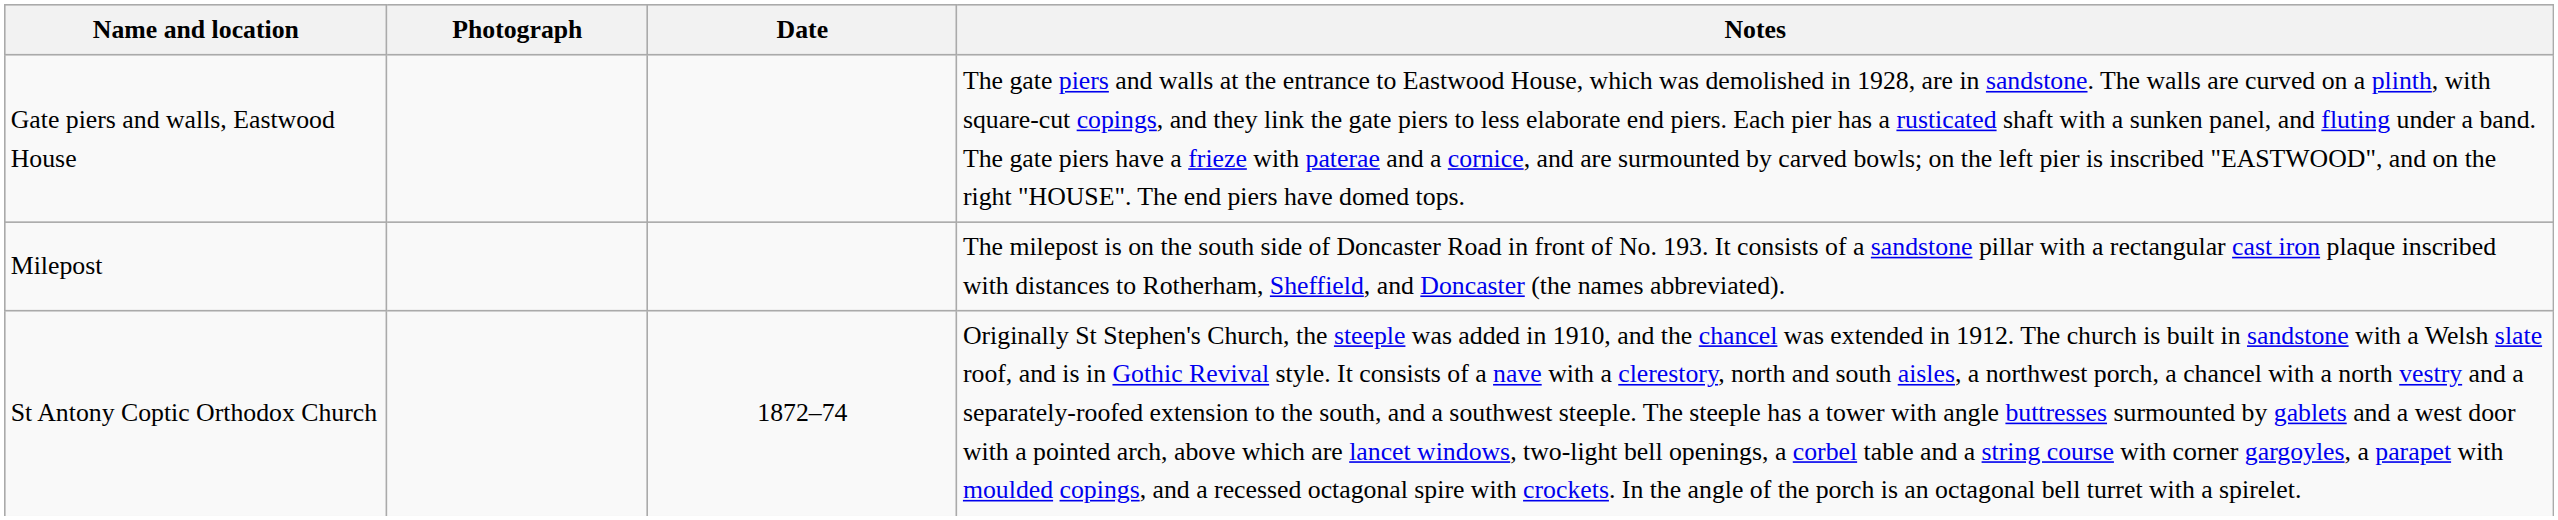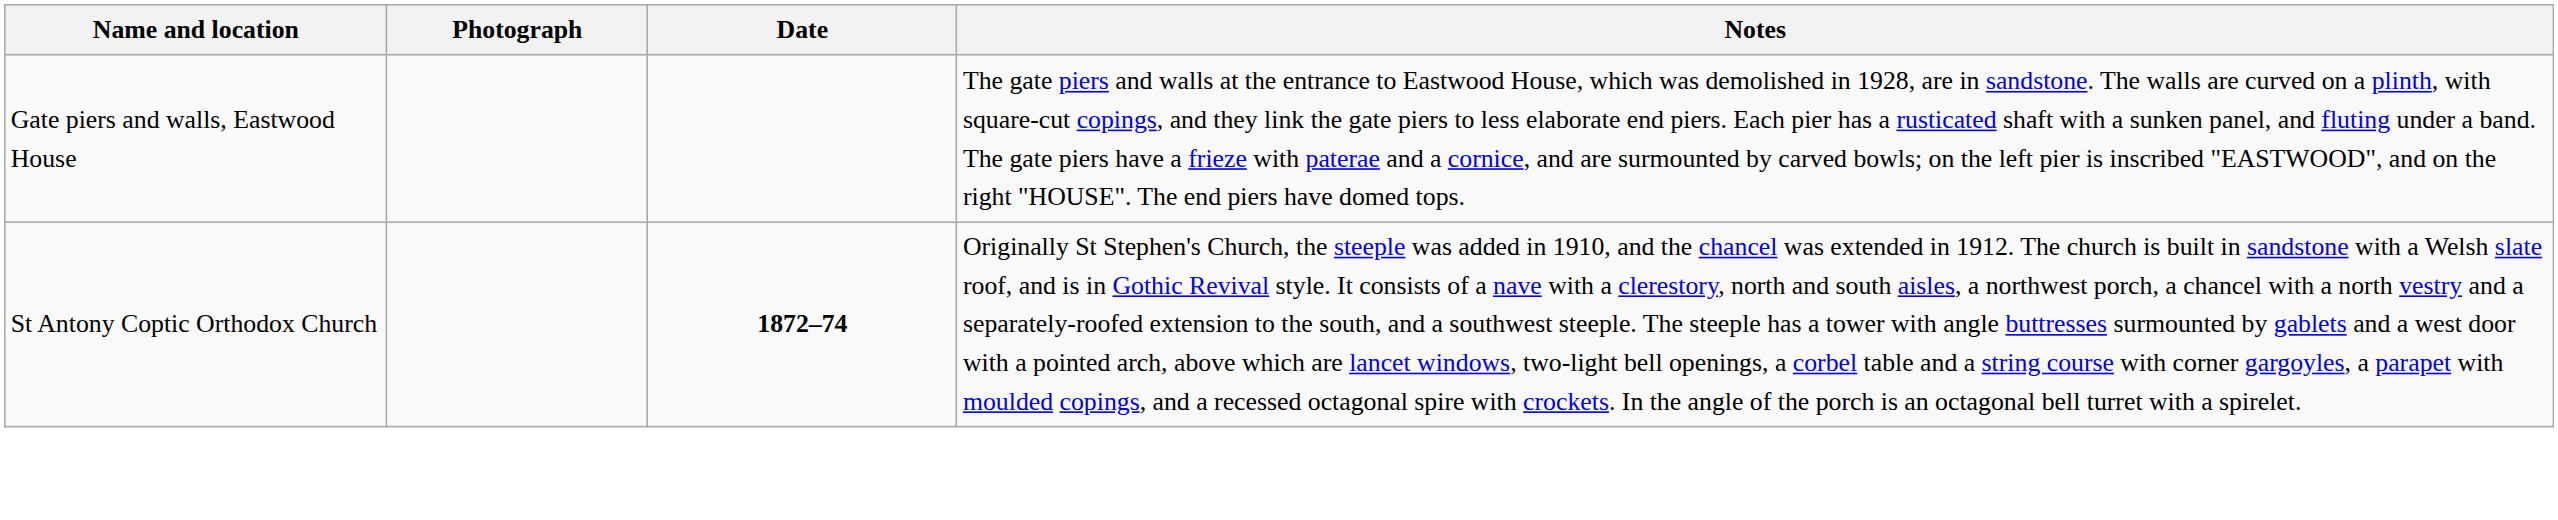- row: (57, 266)
(802, 413) normal -> (802, 323) bold
